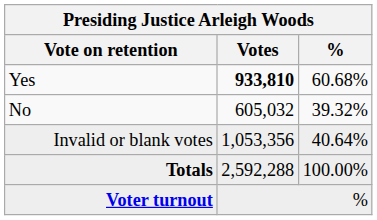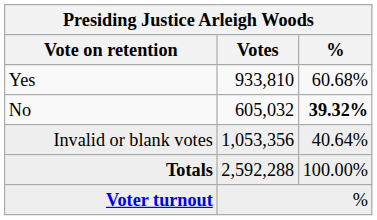(265, 79) bold -> (265, 79) normal
(340, 109) normal -> (338, 109) bold
